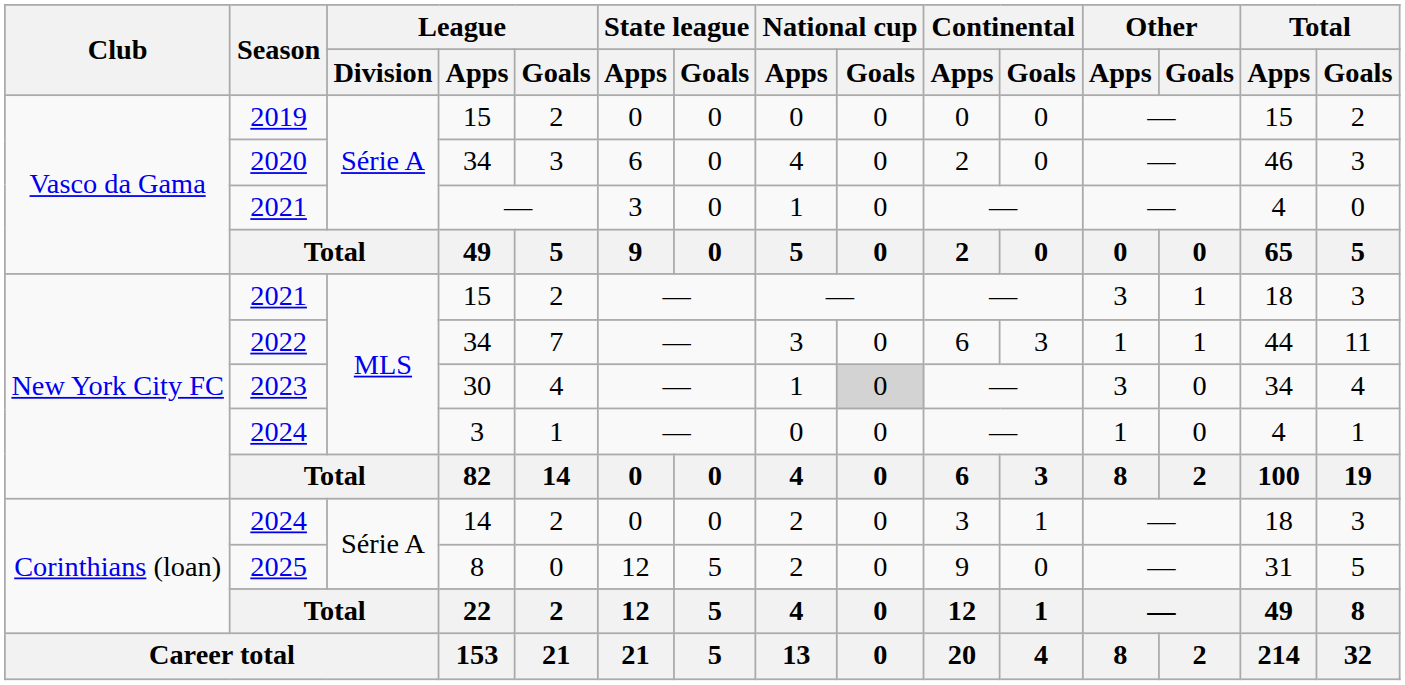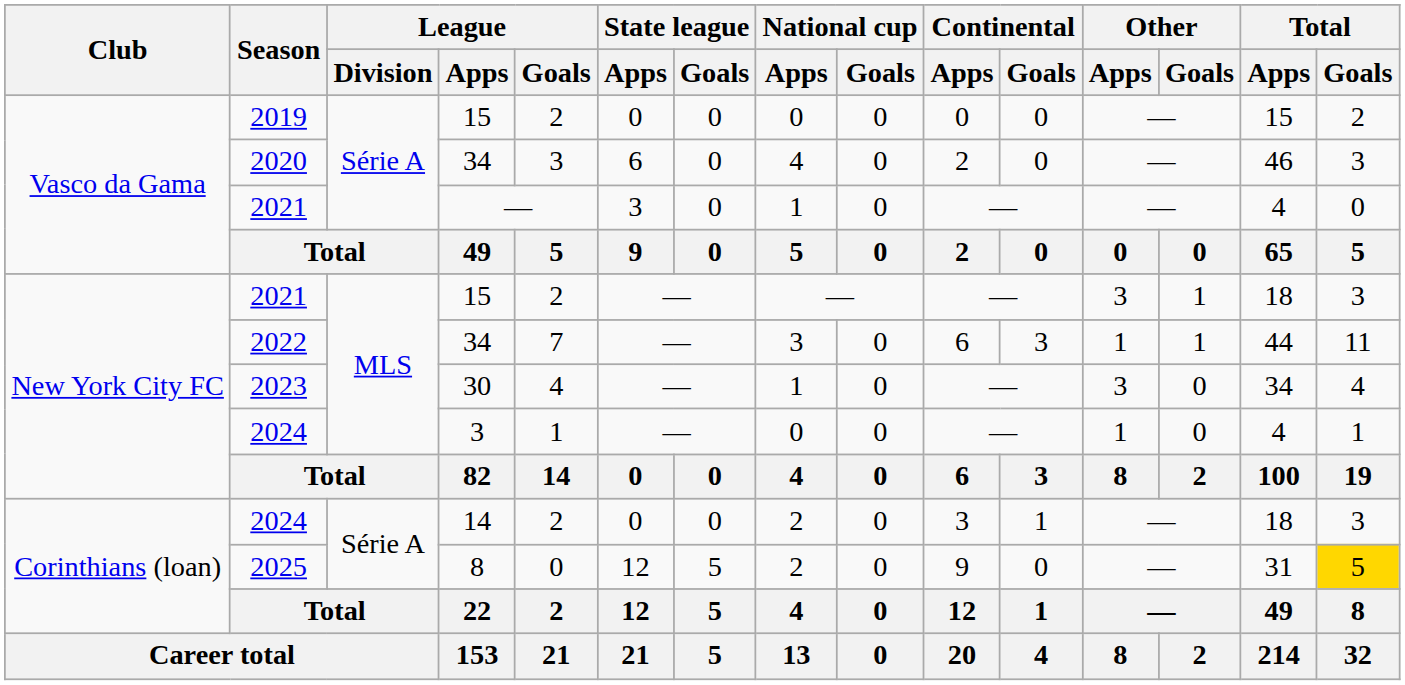(880, 386) lightgrey background -> (880, 386) no background
(1358, 565) no background -> (1358, 565) gold background
